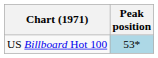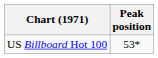(132, 44) lightblue background -> (132, 44) no background
